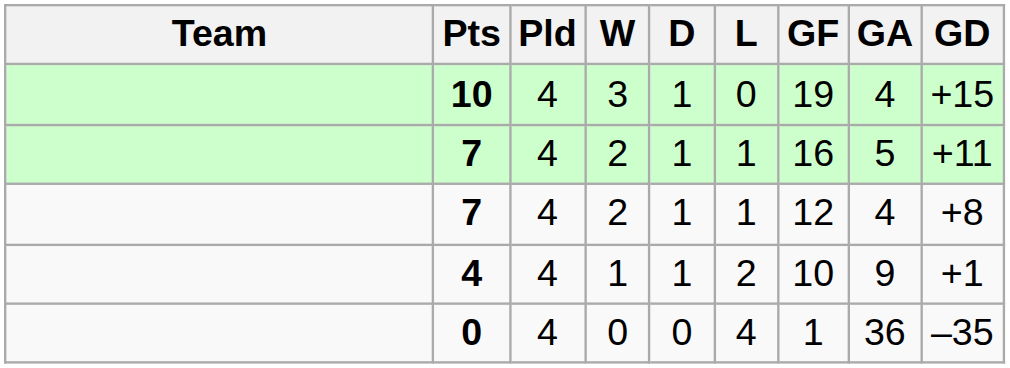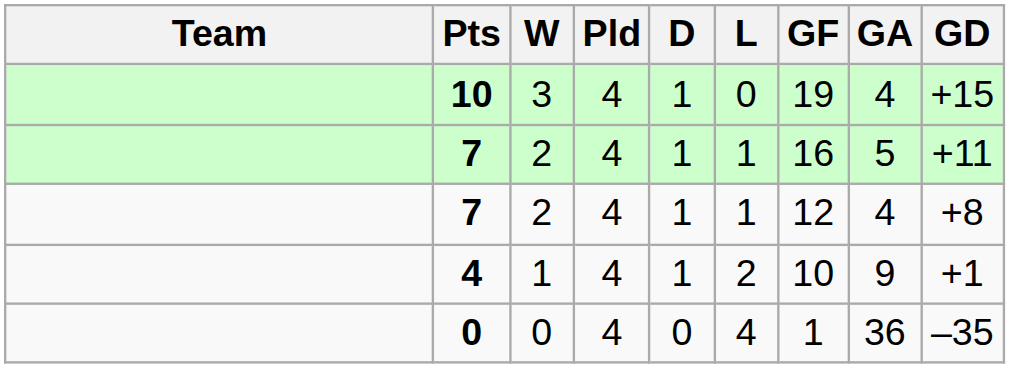columns swapped: (548, 34) <-> (618, 34)
